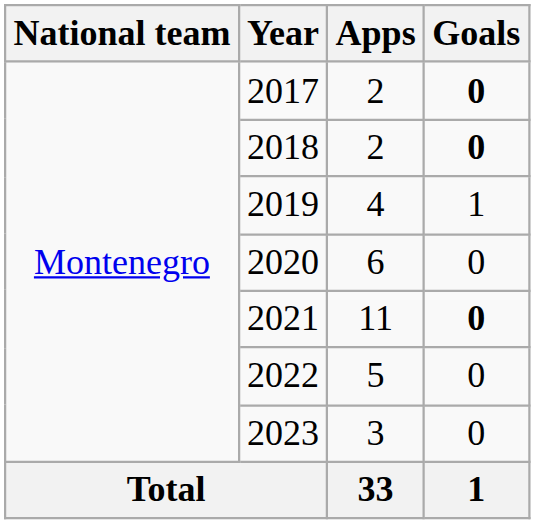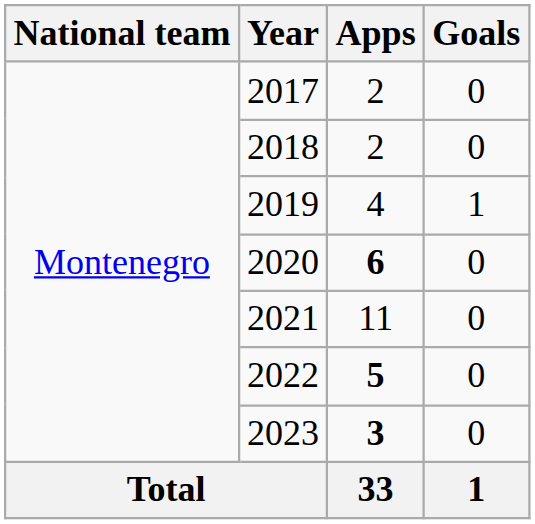(476, 90) bold -> (476, 90) normal
(476, 147) bold -> (476, 147) normal
(376, 261) normal -> (376, 261) bold
(476, 318) bold -> (476, 318) normal
(376, 375) normal -> (376, 375) bold
(376, 432) normal -> (376, 432) bold
